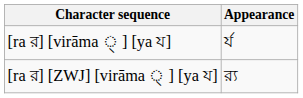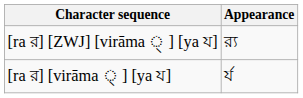rows swapped: (89, 41) <-> (113, 75)
